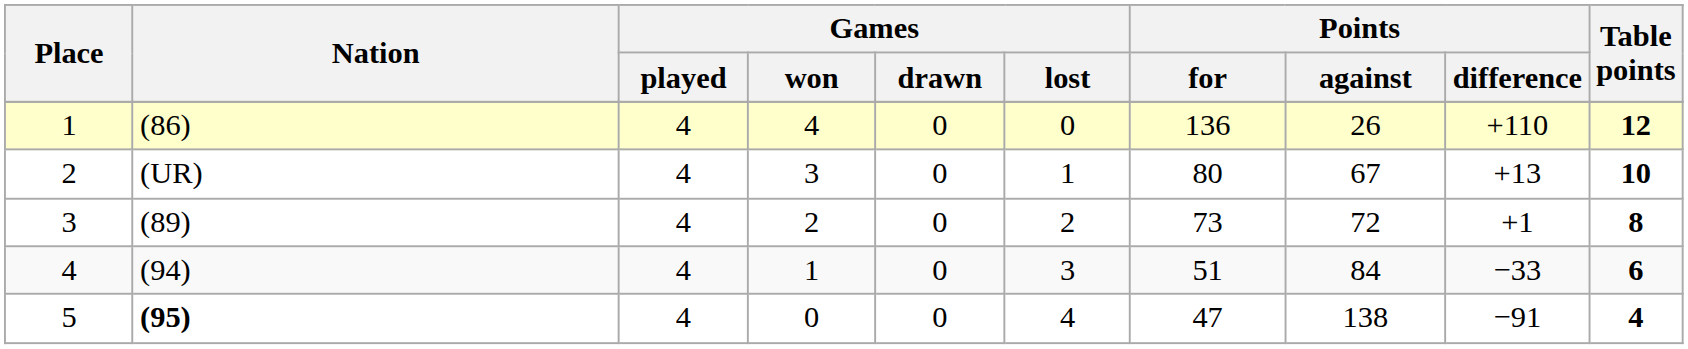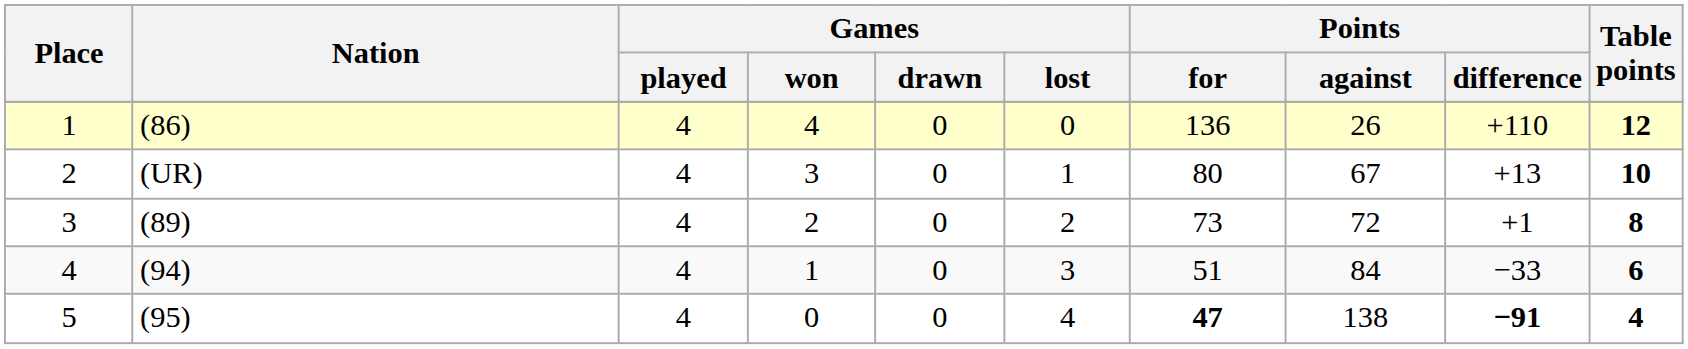(165, 317) bold -> (165, 317) normal
(1208, 317) normal -> (1208, 317) bold
(1517, 317) normal -> (1517, 317) bold
